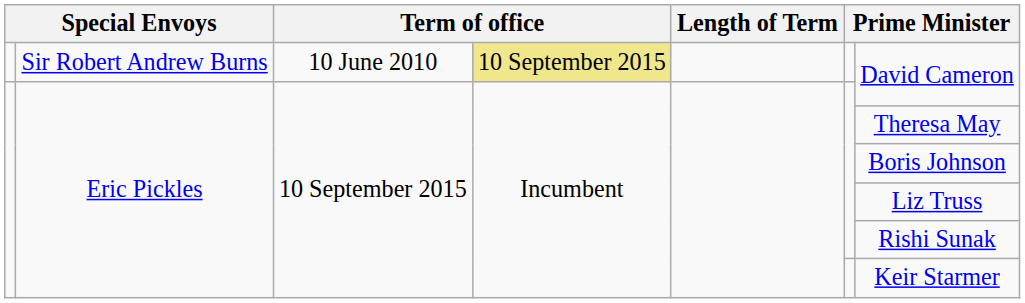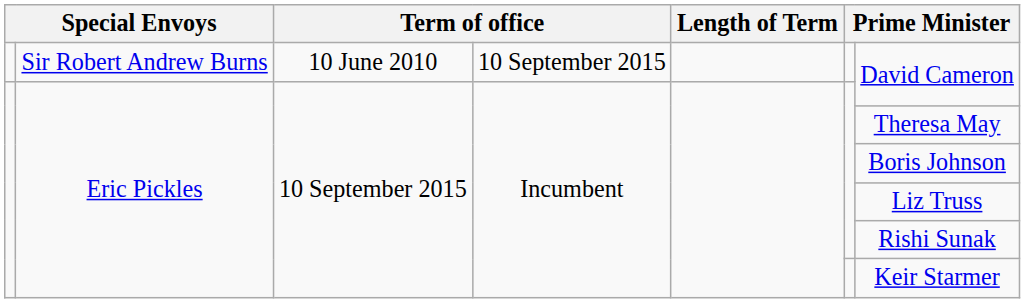(572, 61) khaki background -> (572, 61) no background
